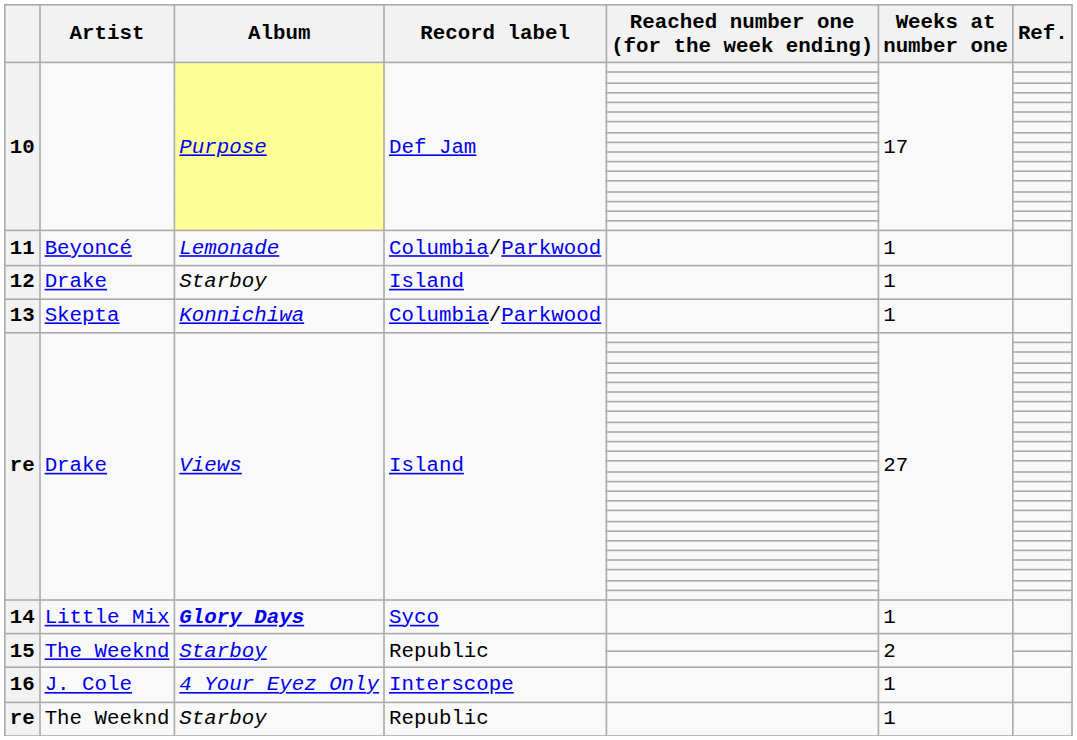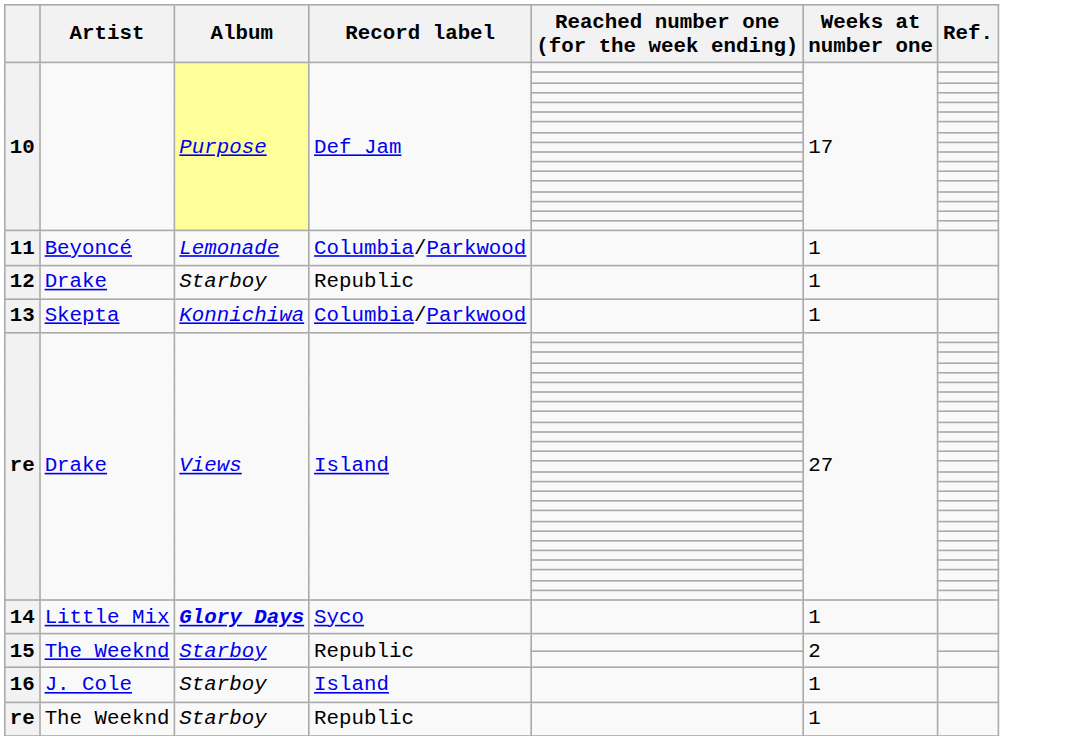(426, 282) Island -> (364, 282) Republic
(279, 685) 4 Your Eyez Only -> (223, 685) Starboy
(451, 685) Interscope -> (352, 685) Island
